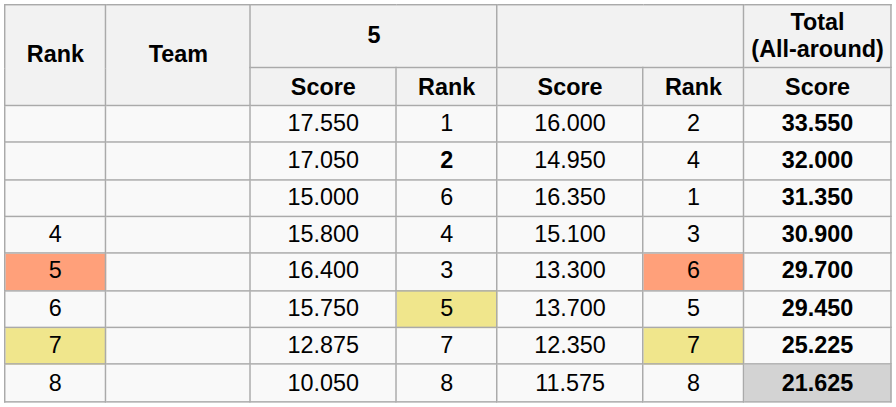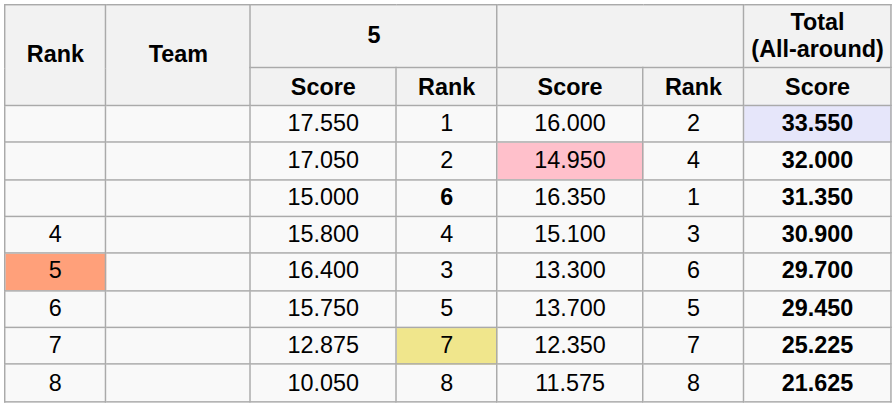(818, 123) no background -> (818, 123) lavender background
(447, 160) bold -> (447, 160) normal
(570, 160) no background -> (570, 160) pink background
(447, 197) normal -> (447, 197) bold
(693, 271) lightsalmon background -> (693, 271) no background
(447, 308) khaki background -> (447, 308) no background
(55, 345) khaki background -> (55, 345) no background
(447, 345) no background -> (447, 345) khaki background
(693, 345) khaki background -> (693, 345) no background
(818, 382) lightgrey background -> (818, 382) no background
